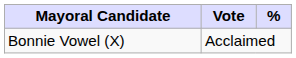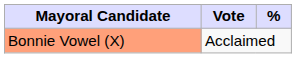(66, 40) no background -> (66, 40) lightsalmon background
